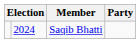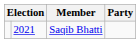(24, 30) 2024 -> (24, 30) 2021
